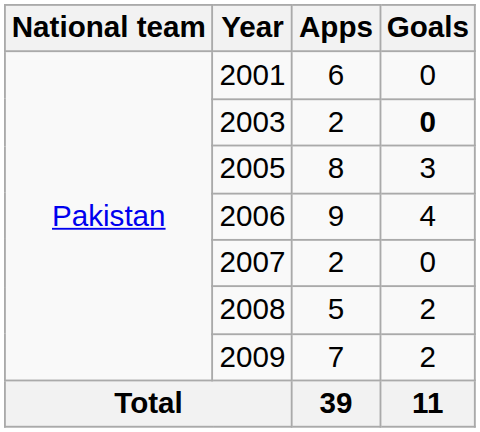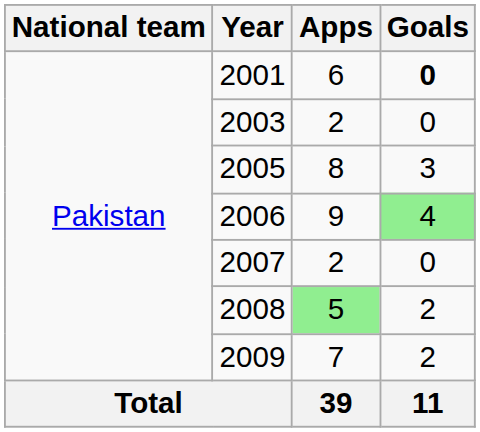(428, 74) normal -> (428, 74) bold
(428, 121) bold -> (428, 121) normal
(428, 215) no background -> (428, 215) lightgreen background
(336, 309) no background -> (336, 309) lightgreen background
